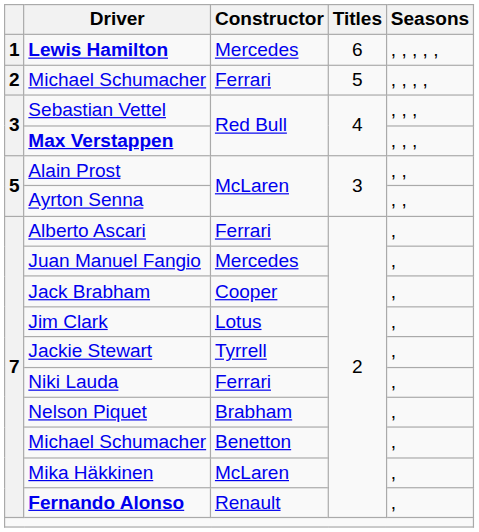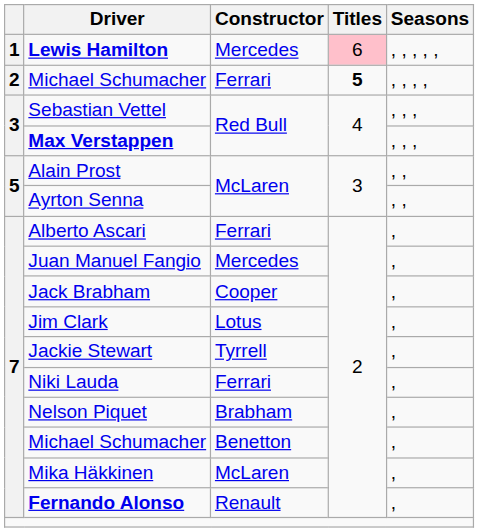(357, 49) no background -> (357, 49) pink background
(357, 79) normal -> (357, 79) bold
